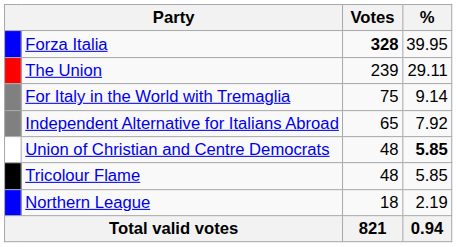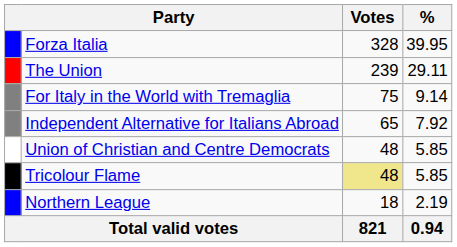(385, 44) bold -> (385, 44) normal
(432, 149) bold -> (432, 149) normal
(389, 176) no background -> (389, 176) khaki background
